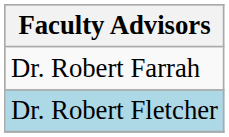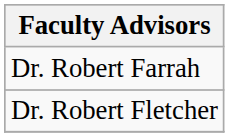(115, 110) lightblue background -> (115, 110) no background
